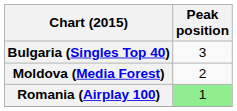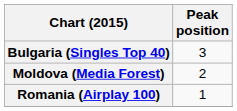(203, 95) lightgreen background -> (203, 95) no background
